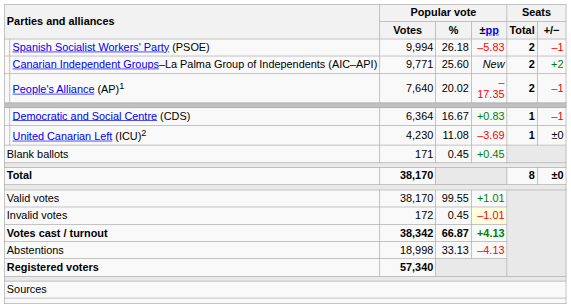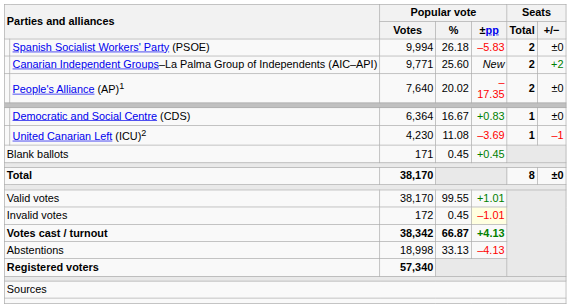(557, 47) –1 -> (557, 47) ±0
(557, 88) –1 -> (557, 88) ±0
(557, 116) –1 -> (557, 116) ±0
(557, 135) ±0 -> (557, 135) –1
